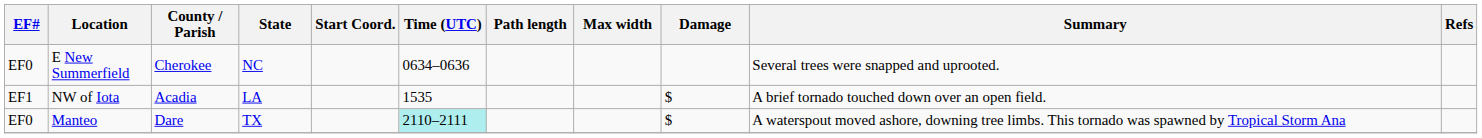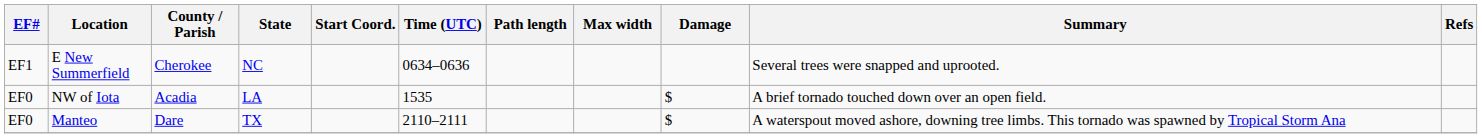(20, 65) EF0 -> (20, 65) EF1
(20, 96) EF1 -> (20, 96) EF0
(435, 120) paleturquoise background -> (435, 120) no background
